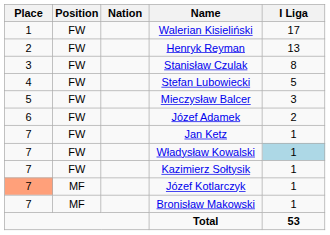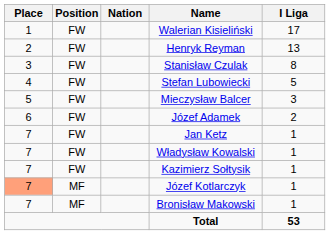(294, 152) lightblue background -> (294, 152) no background
